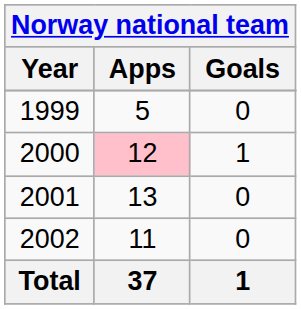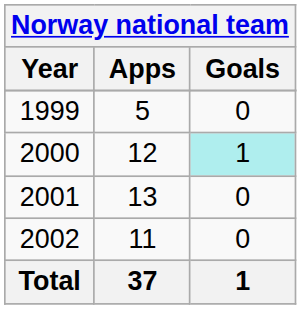(142, 153) pink background -> (142, 153) no background
(243, 153) no background -> (243, 153) paleturquoise background
